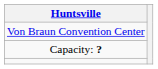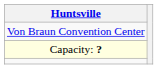(76, 49) no background -> (76, 49) lightyellow background
